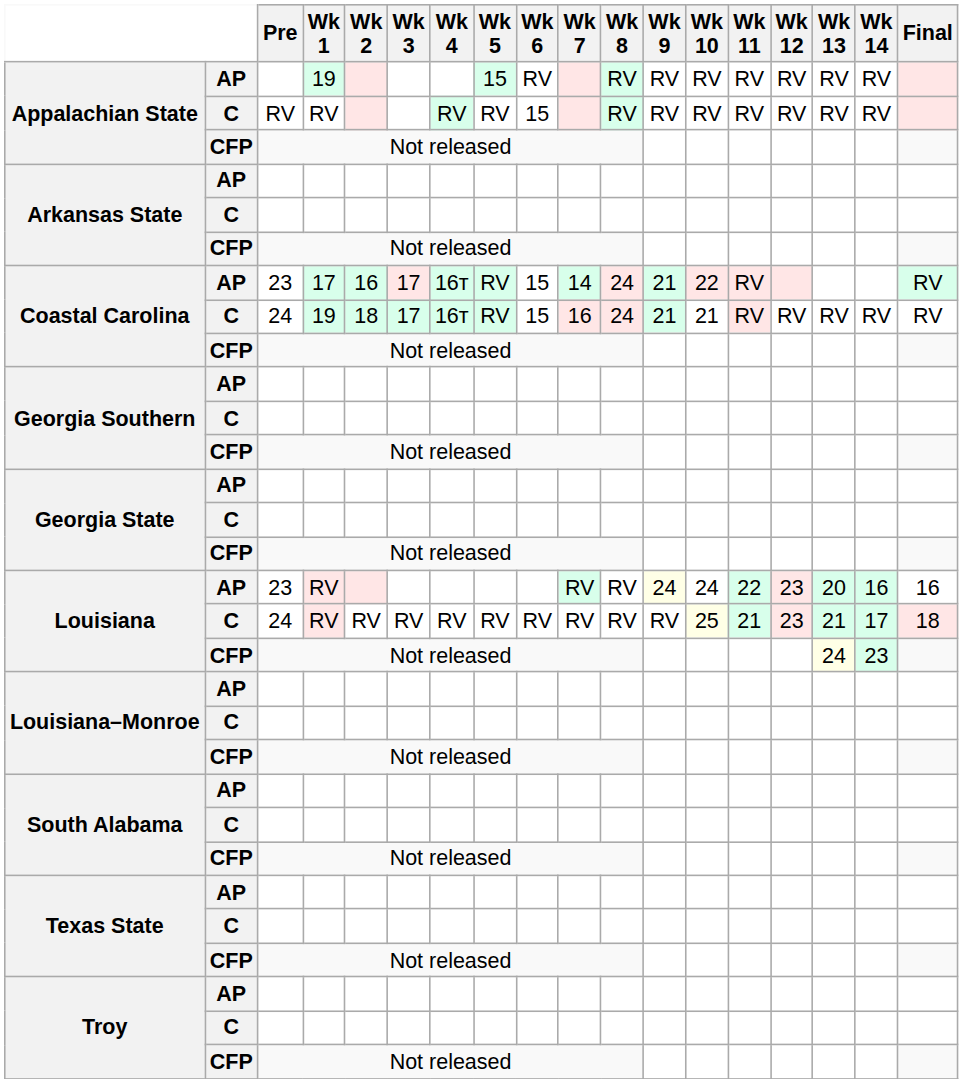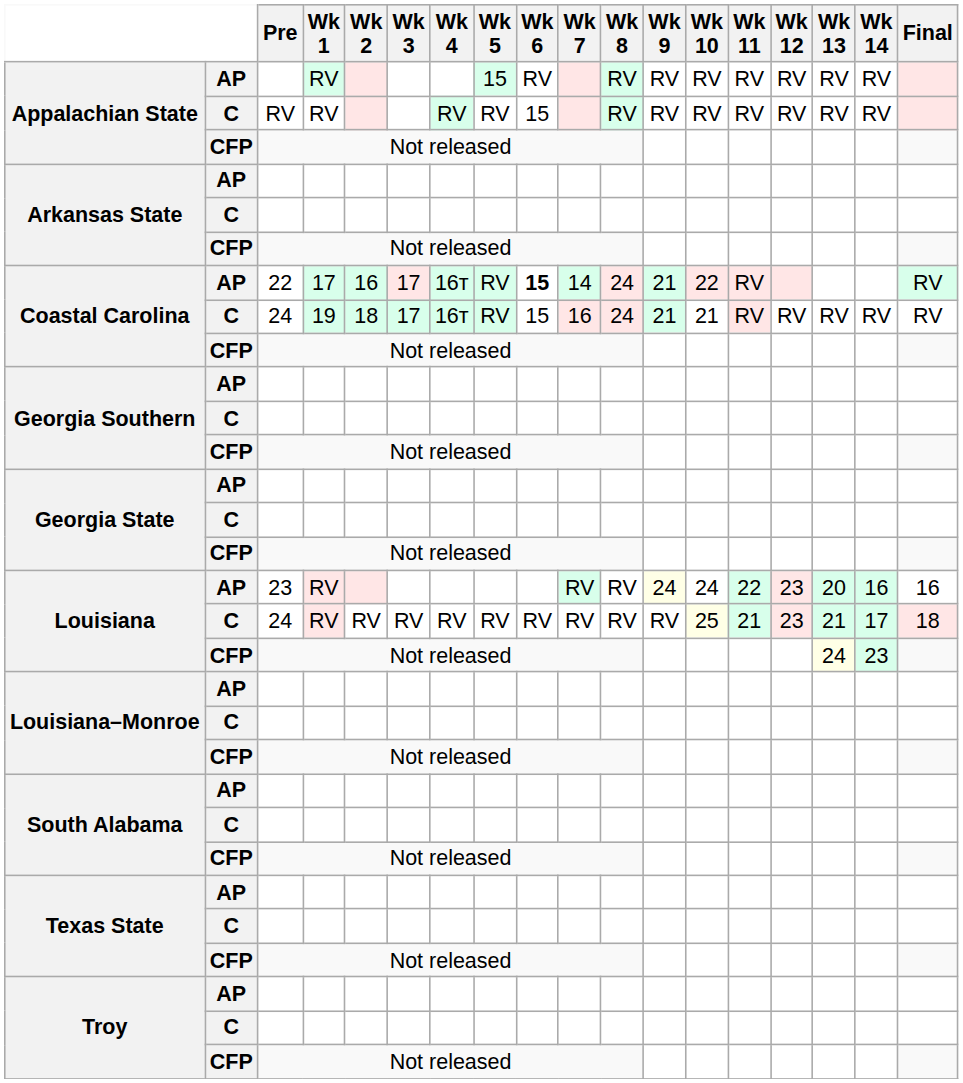(324, 79) 19 -> (324, 79) RV
(280, 282) 23 -> (280, 282) 22
(537, 282) normal -> (537, 282) bold
